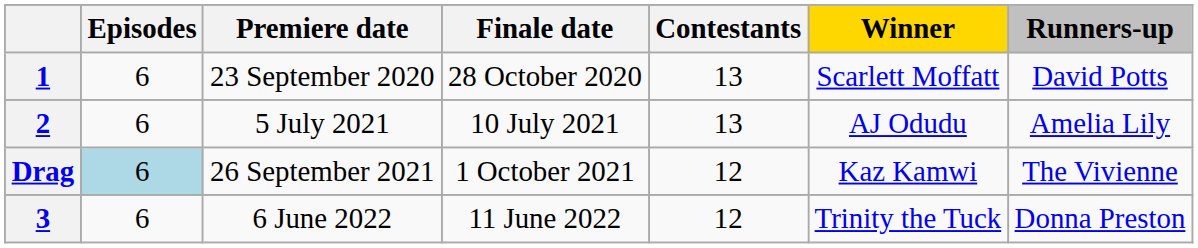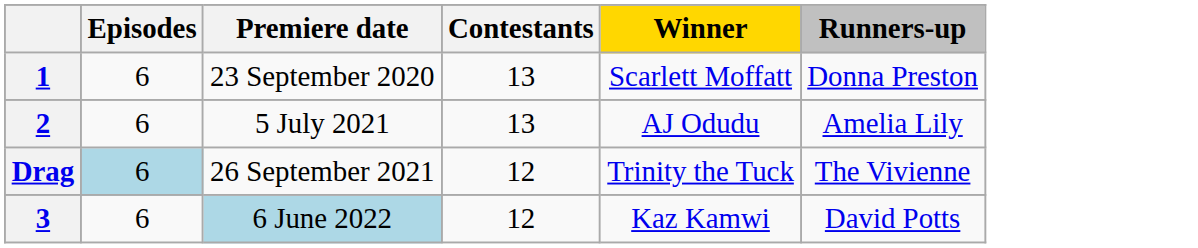- column: (545, 28)
(1100, 76) David Potts -> (893, 76) Donna Preston
(908, 171) Kaz Kamwi -> (701, 171) Trinity the Tuck
(322, 218) no background -> (322, 218) lightblue background
(908, 218) Trinity the Tuck -> (701, 218) Kaz Kamwi
(1100, 218) Donna Preston -> (893, 218) David Potts
